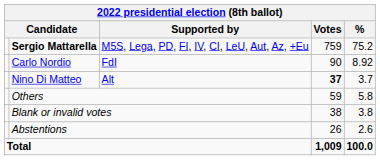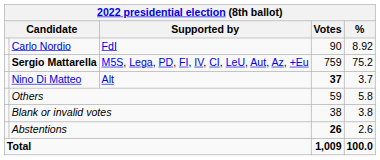rows swapped: (54, 46) <-> (41, 63)
(336, 130) normal -> (336, 130) bold
